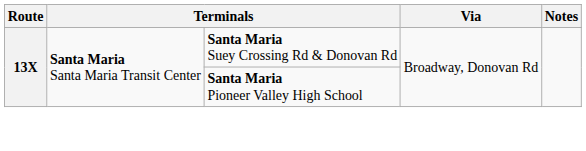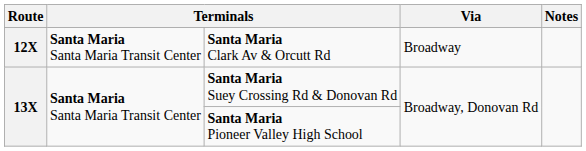+ row: (269, 47)
